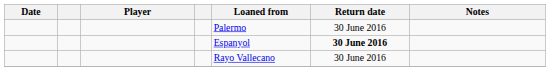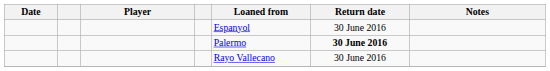(230, 27) Palermo -> (232, 27) Espanyol
(232, 43) Espanyol -> (230, 43) Palermo
